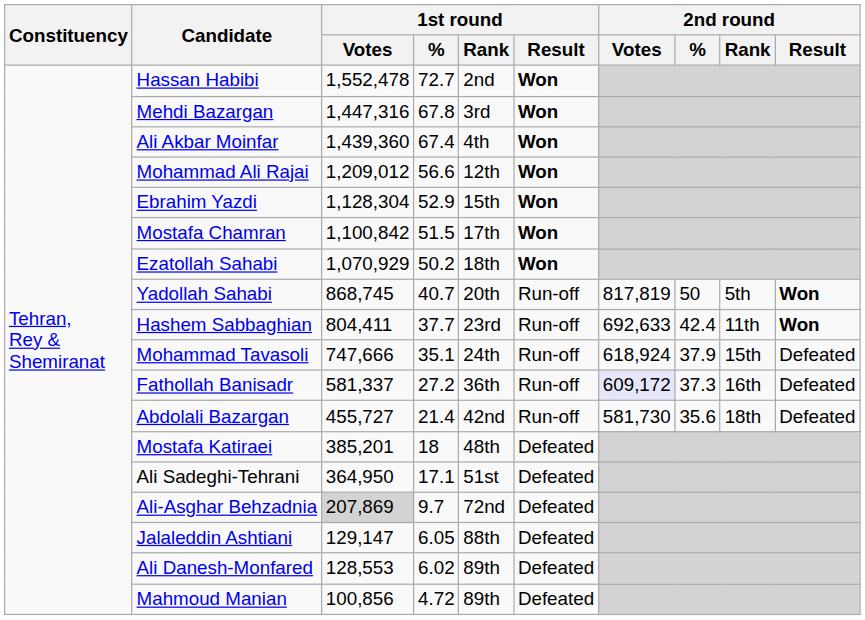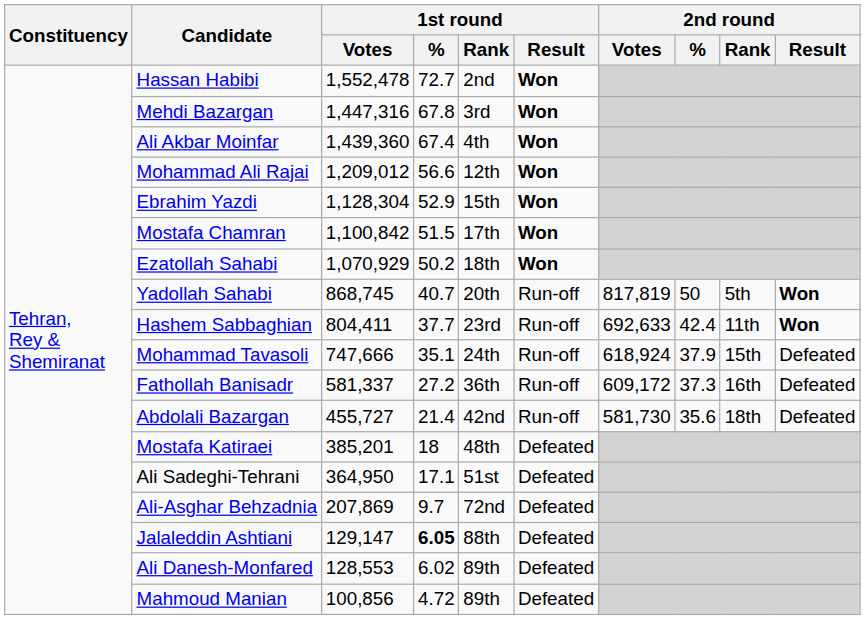(637, 384) lavender background -> (637, 384) no background
(360, 506) lightgrey background -> (360, 506) no background
(436, 537) normal -> (436, 537) bold
